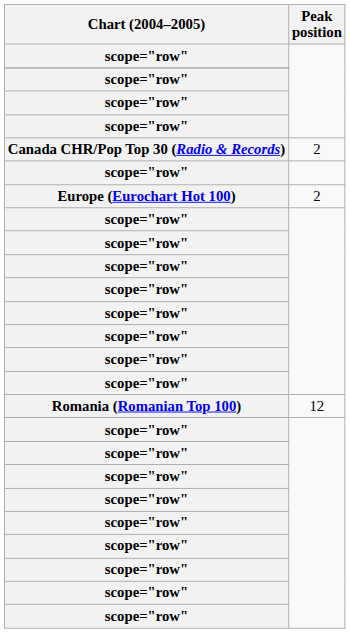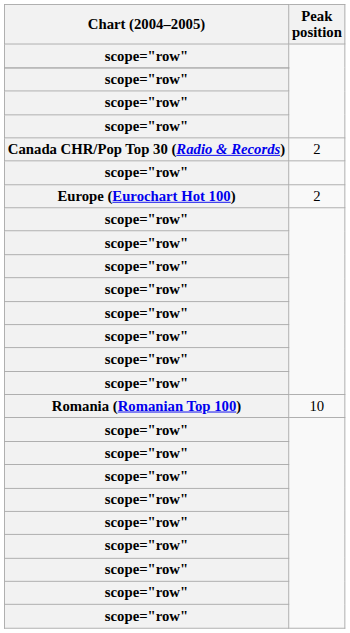(317, 406) 12 -> (317, 406) 10
